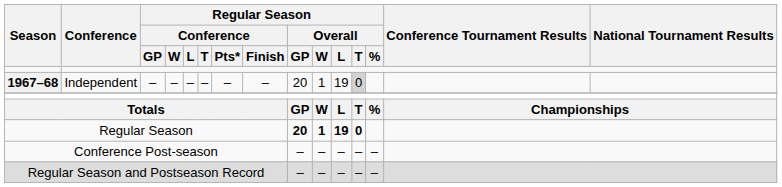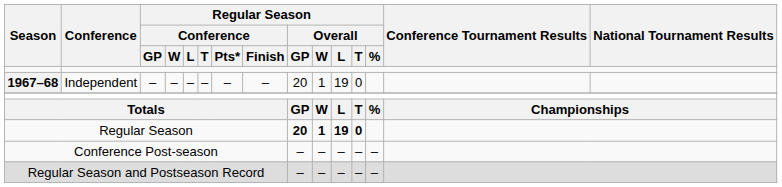(359, 83) lightgrey background -> (359, 83) no background
